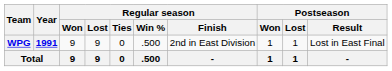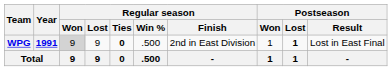(72, 43) no background -> (72, 43) lightgrey background
(122, 43) normal -> (122, 43) bold
(295, 43) normal -> (295, 43) bold
